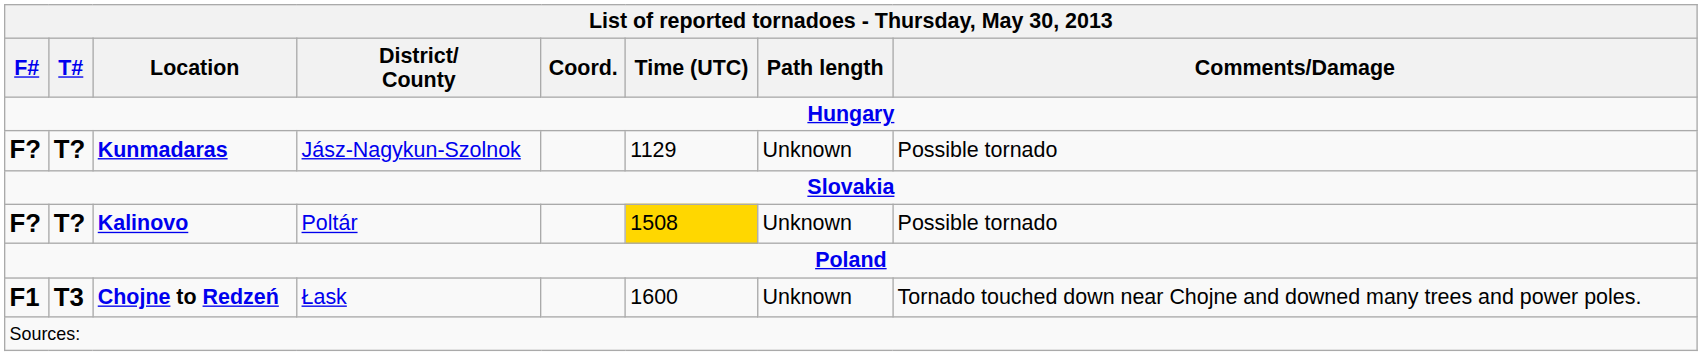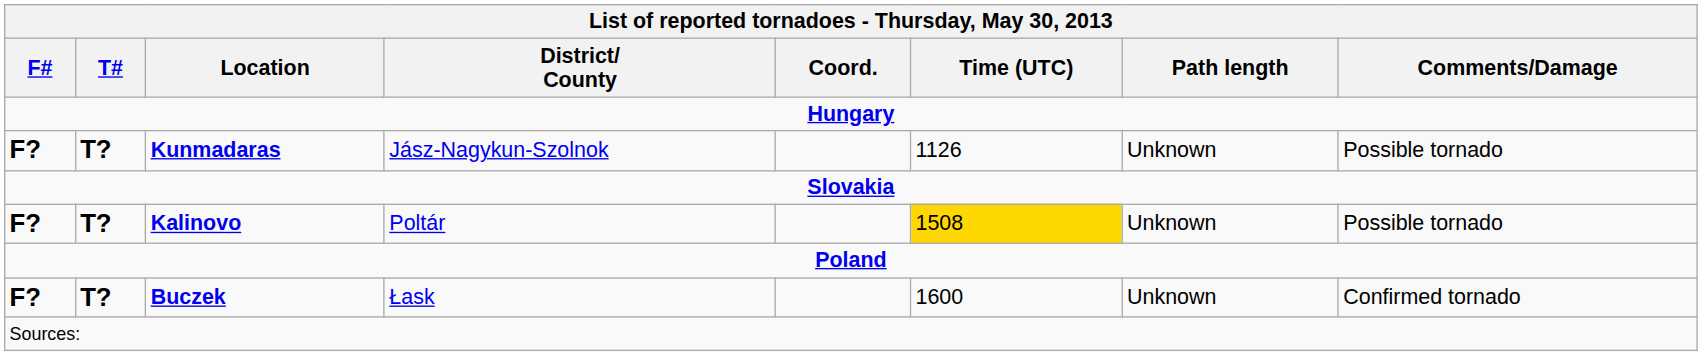(653, 150) 1129 -> (939, 150) 1126
+ row: (188, 297)
- row: (188, 297)
